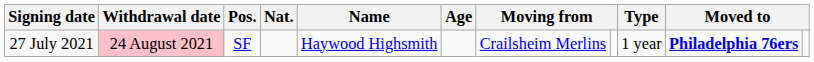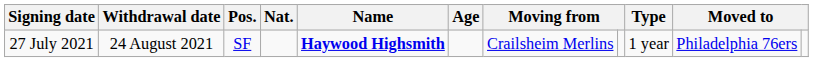(161, 43) pink background -> (161, 43) no background
(369, 43) normal -> (373, 43) bold
(734, 43) bold -> (737, 43) normal
